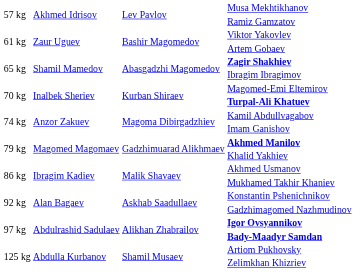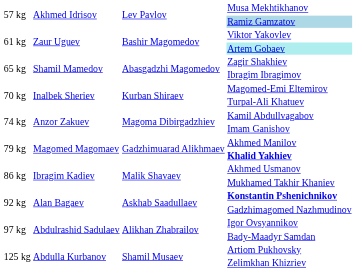(261, 21) no background -> (261, 21) lightblue background
(256, 48) no background -> (256, 48) paleturquoise background
(259, 62) bold -> (257, 62) normal
(268, 102) bold -> (266, 102) normal
(264, 142) bold -> (262, 142) normal
(258, 156) normal -> (259, 156) bold
(279, 196) normal -> (282, 196) bold
(265, 223) bold -> (263, 223) normal
(275, 236) bold -> (271, 236) normal
